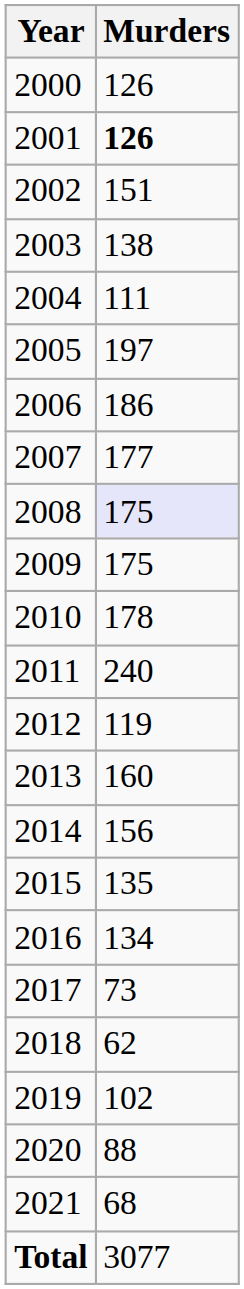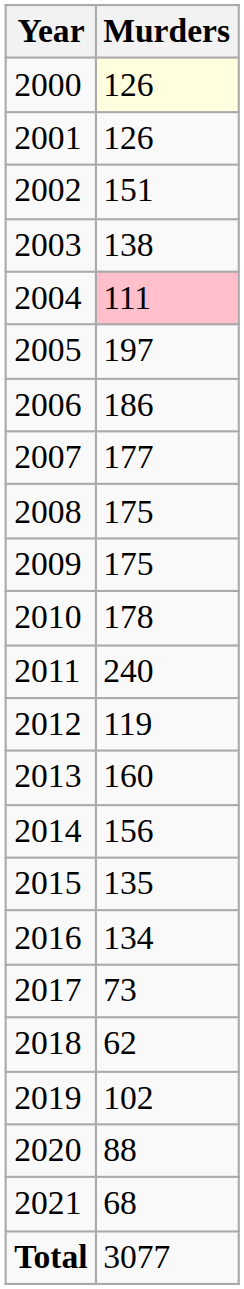(128, 84) no background -> (128, 84) lightyellow background
(128, 137) bold -> (128, 137) normal
(127, 297) no background -> (127, 297) pink background
(128, 510) lavender background -> (128, 510) no background
